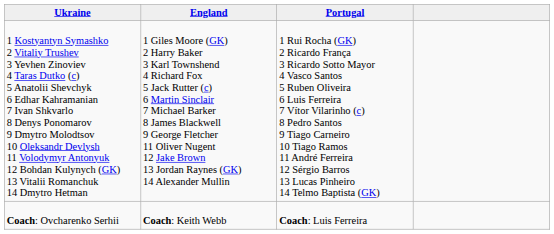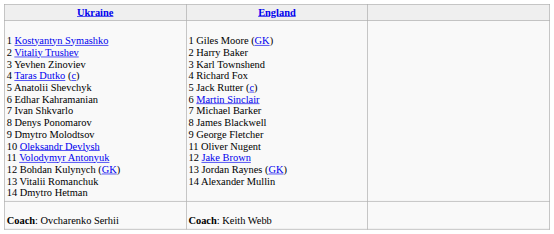- column: (345, 12)
